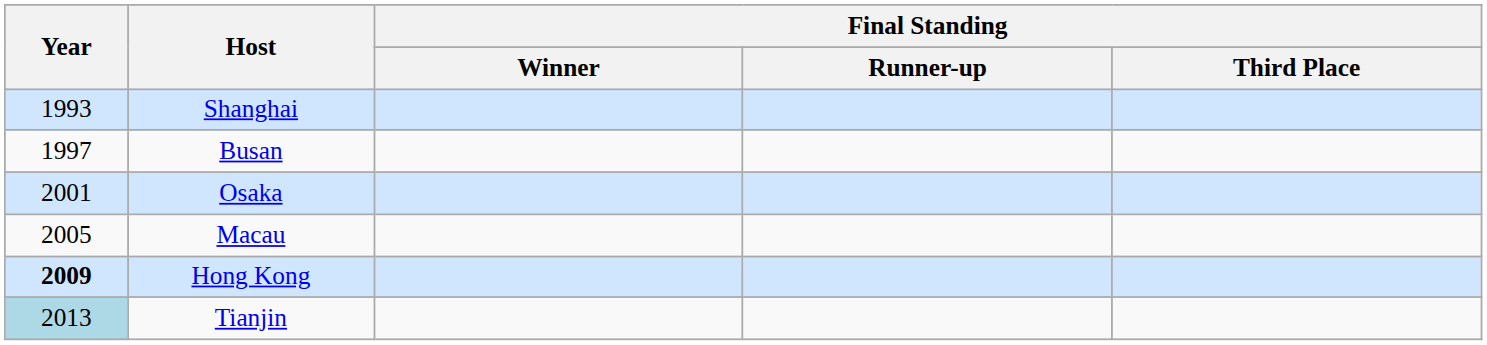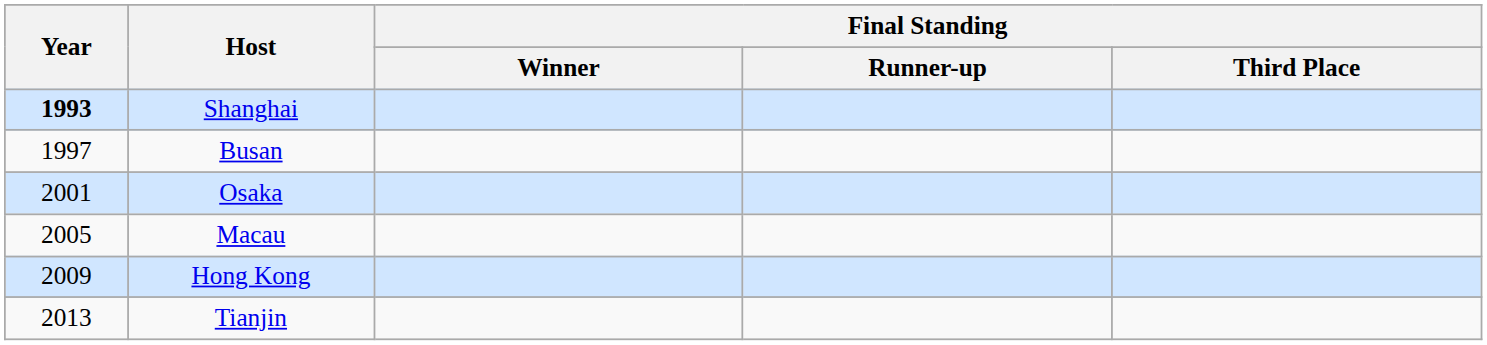(66, 109) normal -> (66, 109) bold
(66, 276) bold -> (66, 276) normal
(66, 318) lightblue background -> (66, 318) no background
